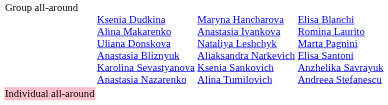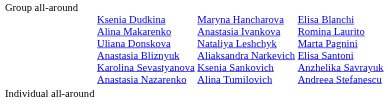(50, 93) pink background -> (50, 93) no background
